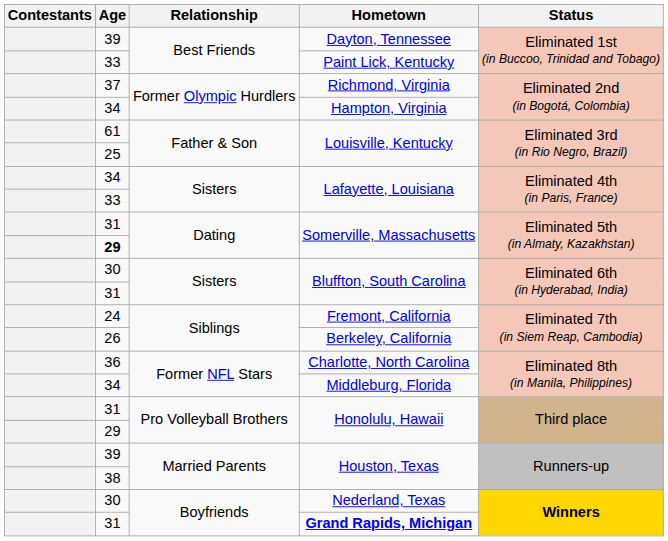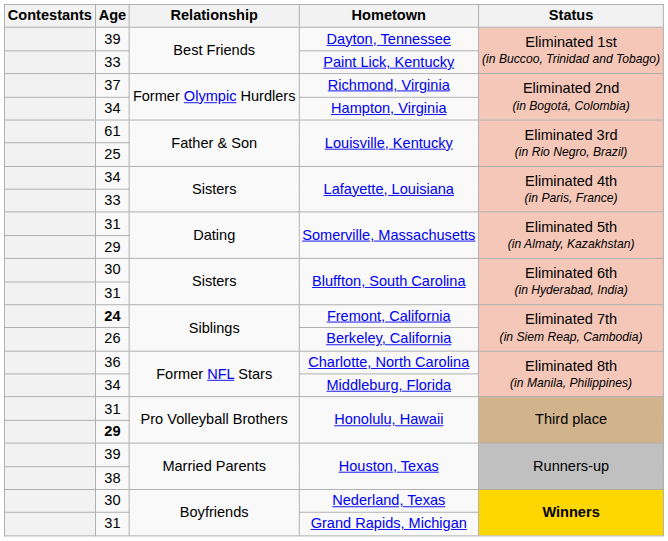(112, 246) bold -> (112, 246) normal
(112, 316) normal -> (112, 316) bold
(112, 431) normal -> (112, 431) bold
(389, 524) bold -> (389, 524) normal
